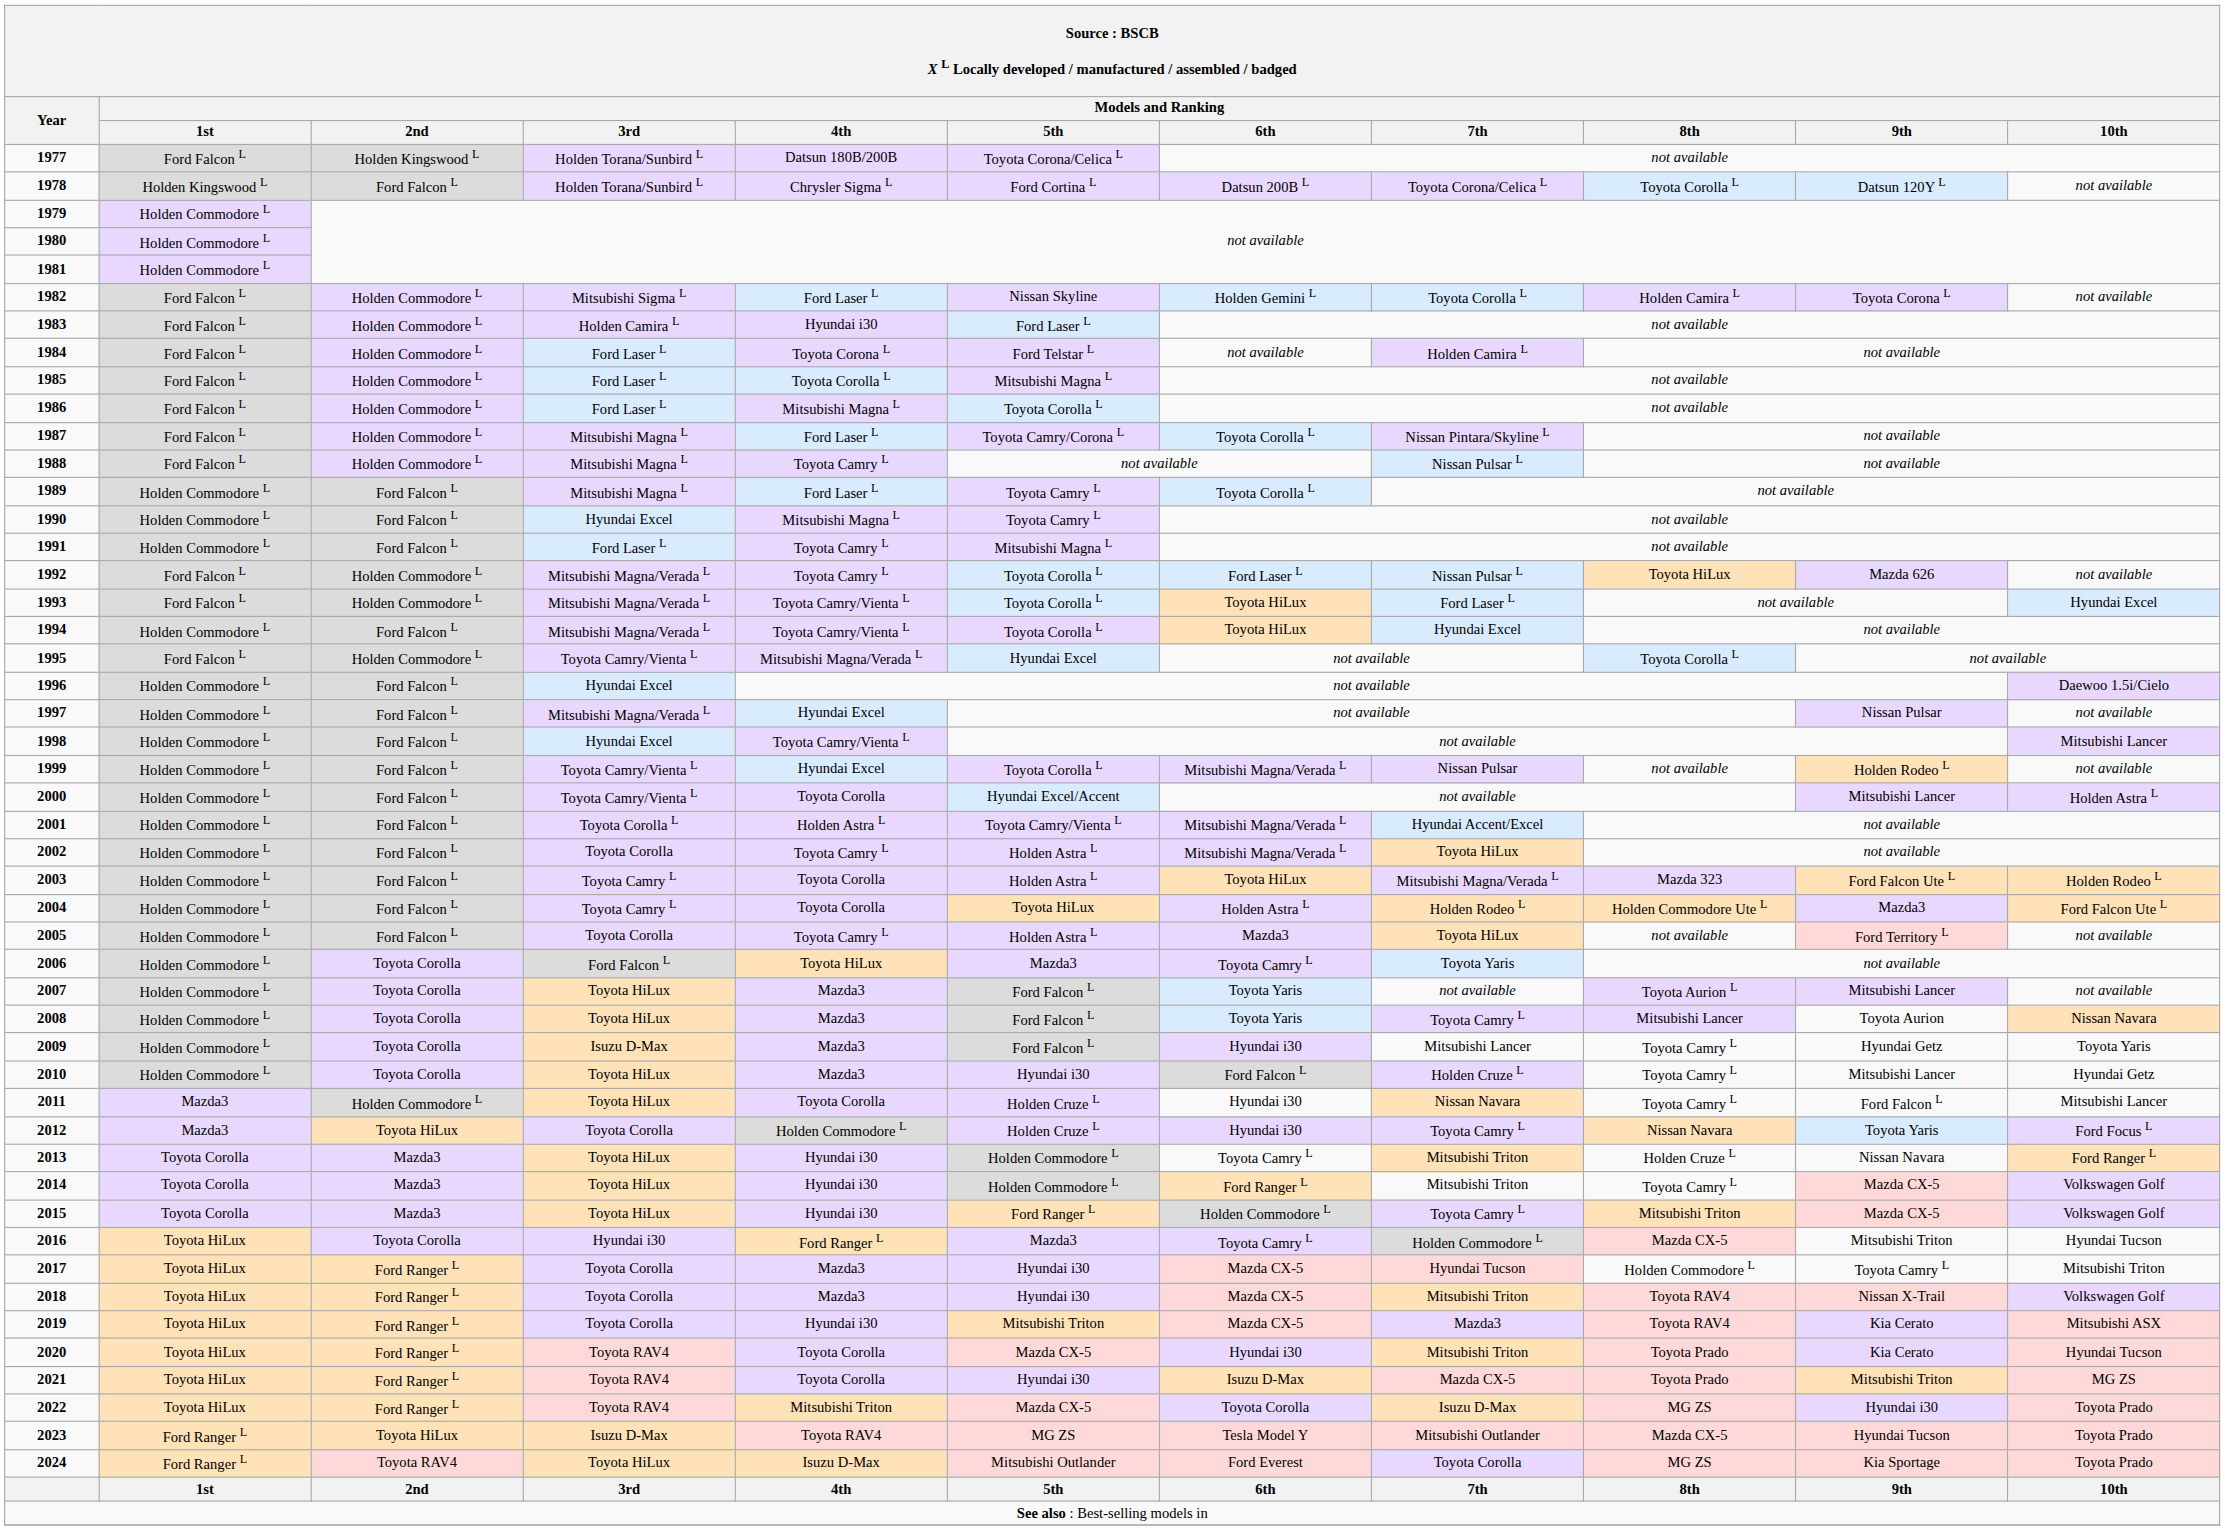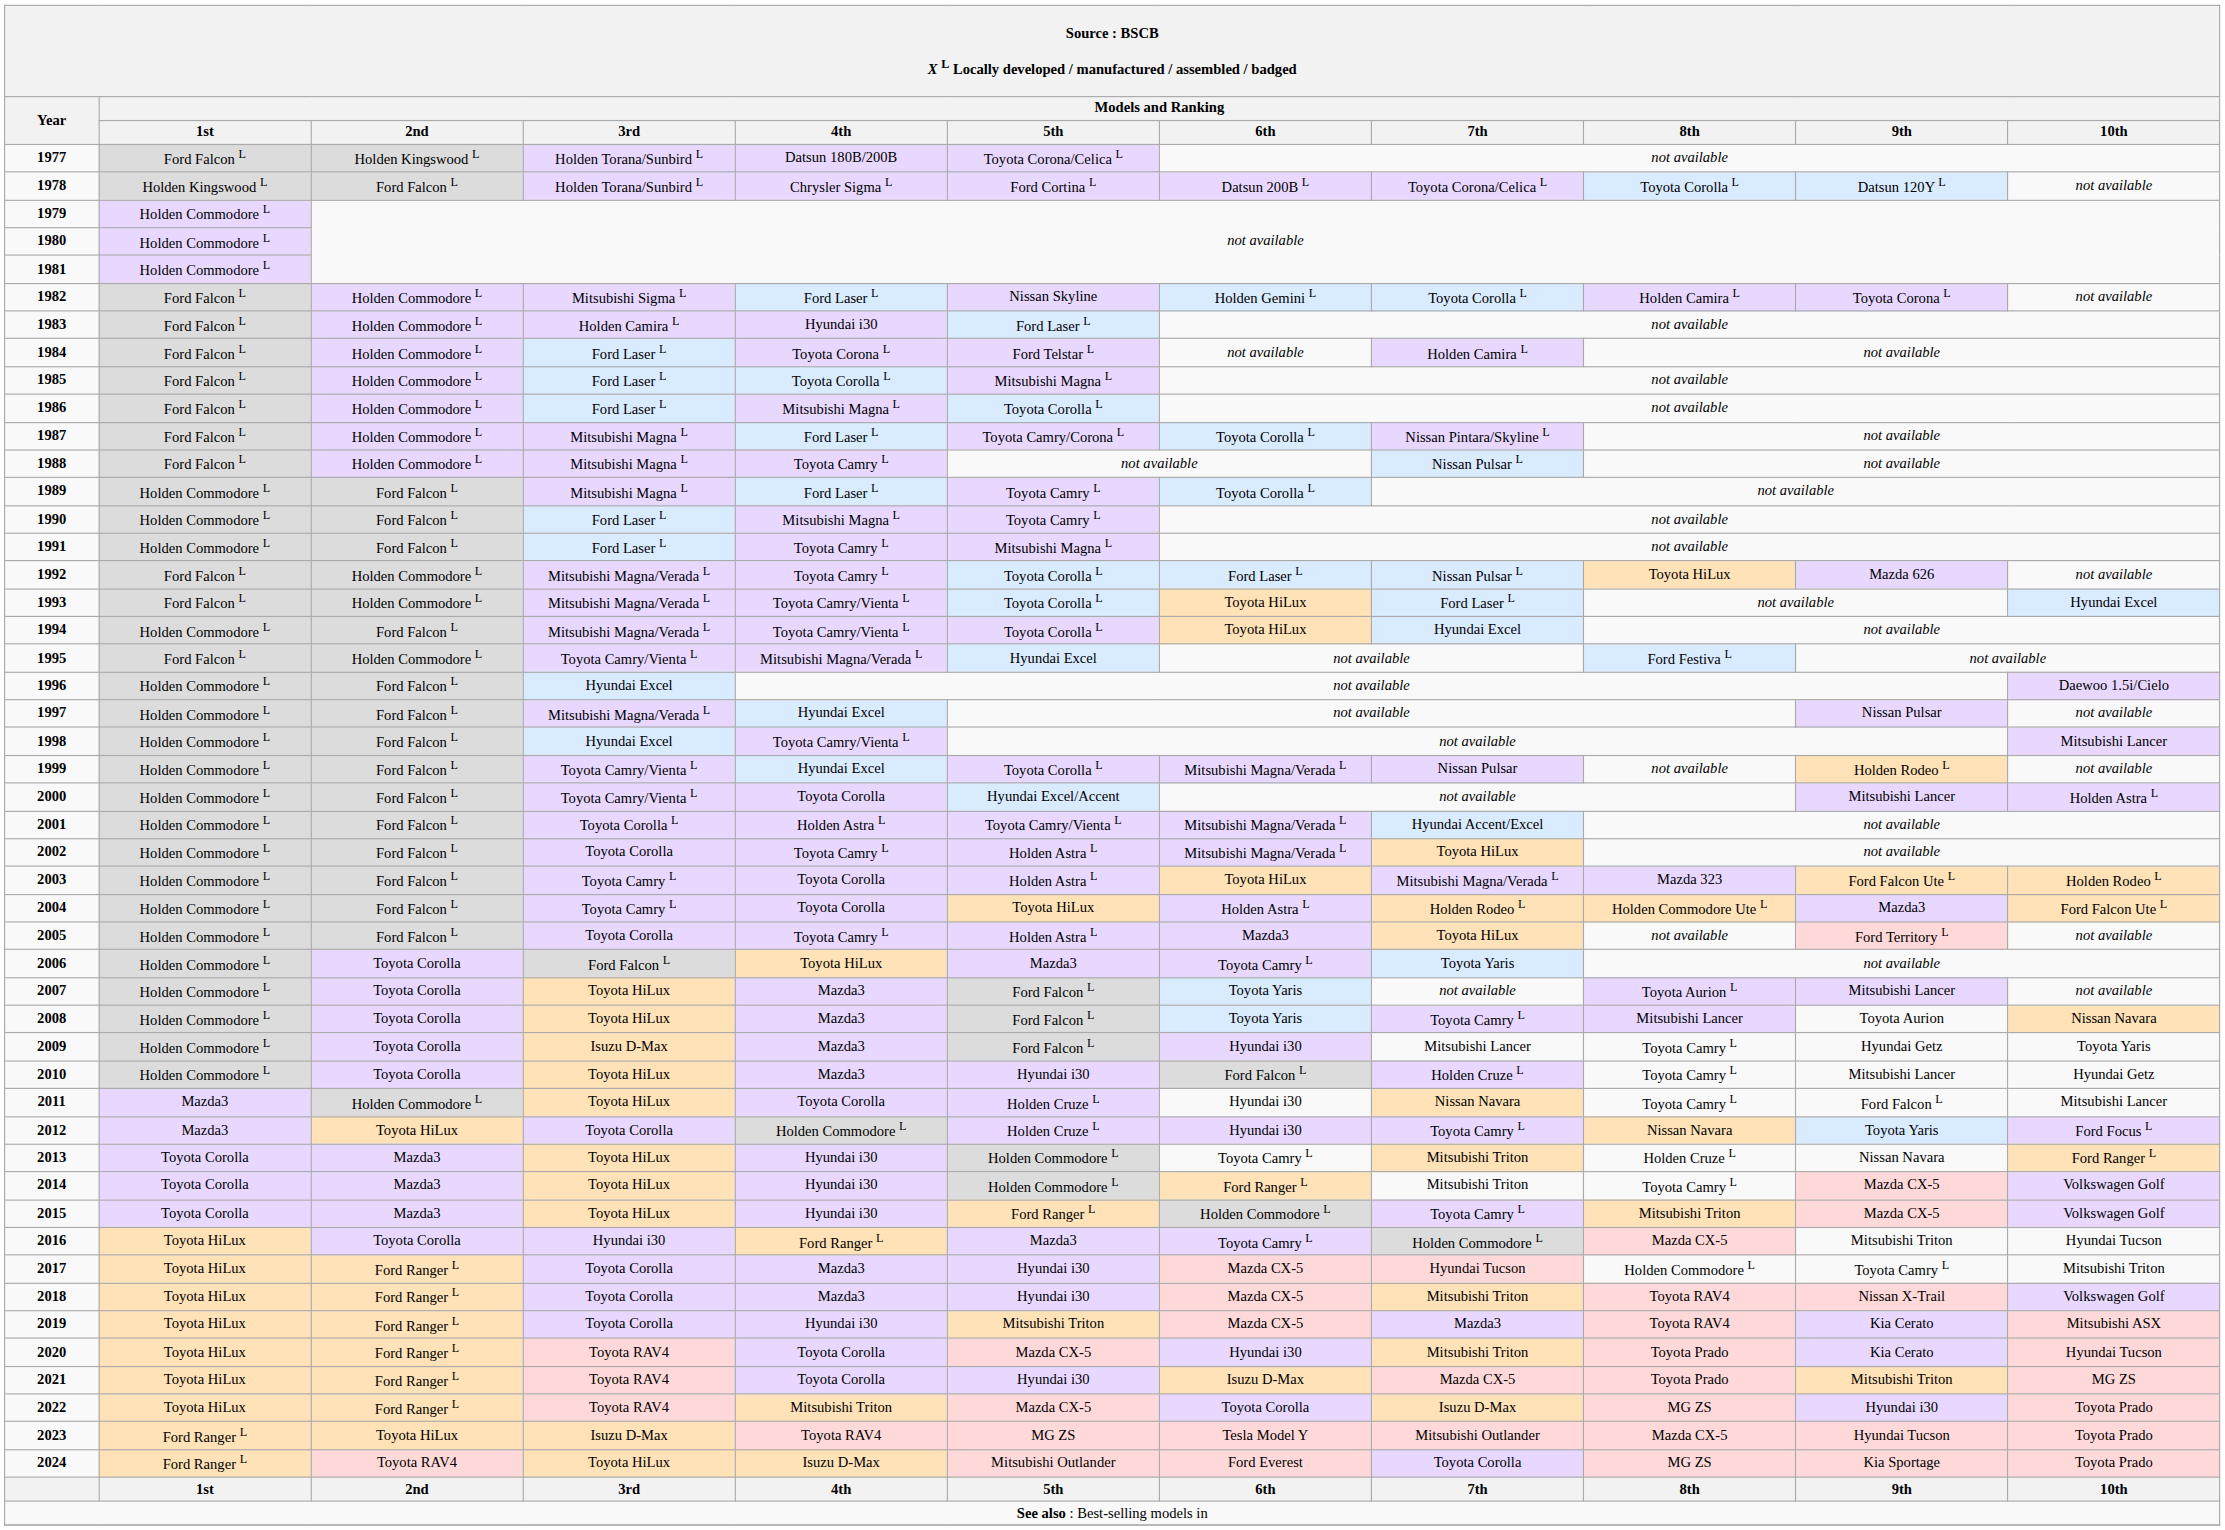(629, 519) Hyundai Excel -> (629, 519) Ford Laser L
(1690, 658) Toyota Corolla L -> (1690, 658) Ford Festiva L
